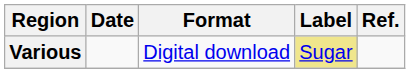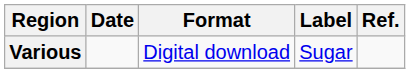(326, 52) khaki background -> (326, 52) no background
